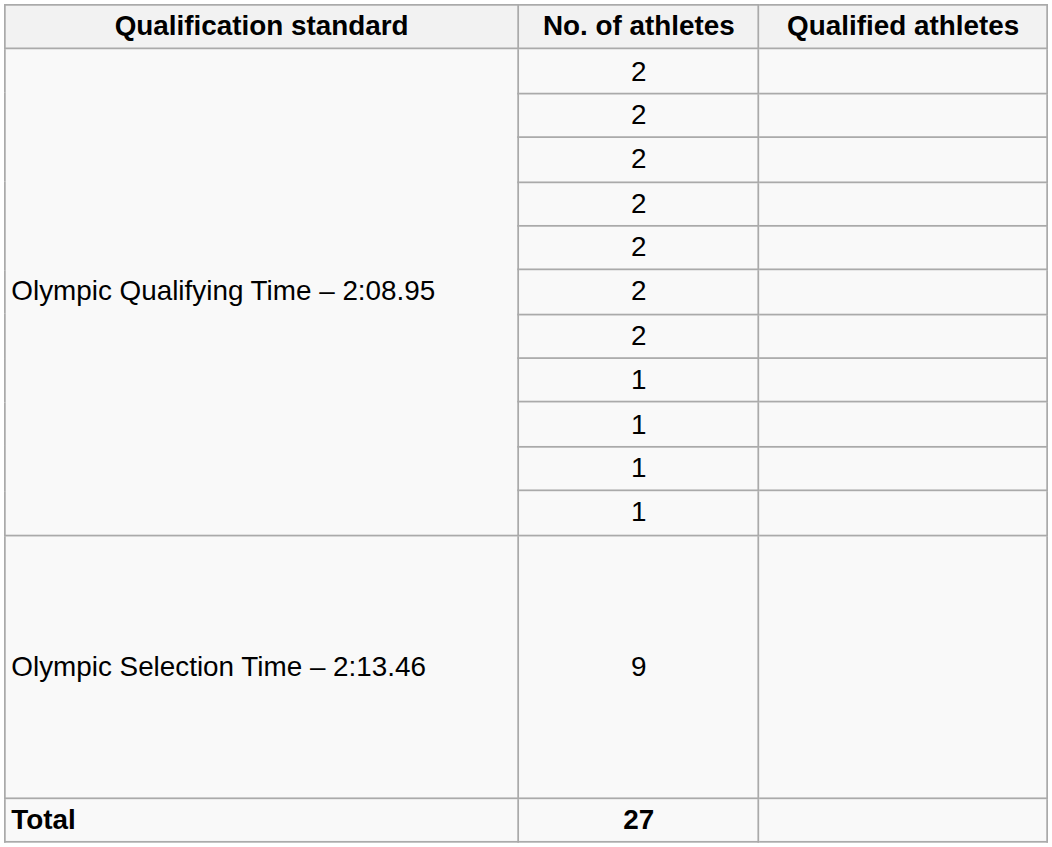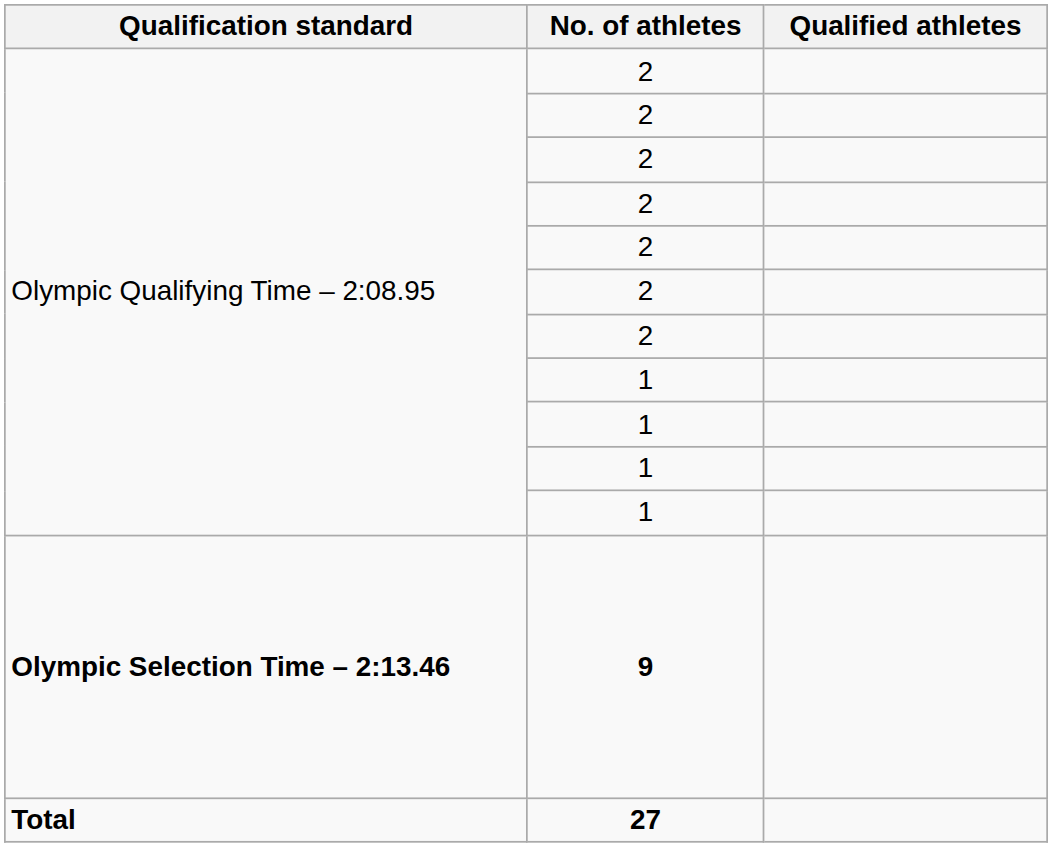(219, 666) normal -> (231, 666) bold
(639, 666) normal -> (646, 666) bold
